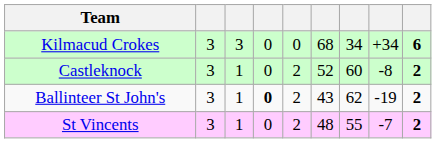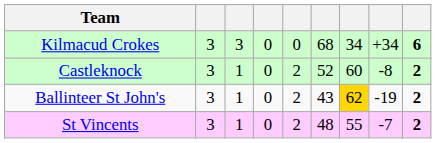(268, 97) bold -> (268, 97) normal
(354, 97) no background -> (354, 97) gold background
